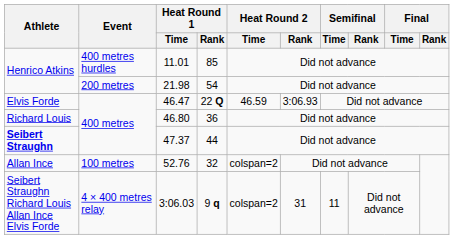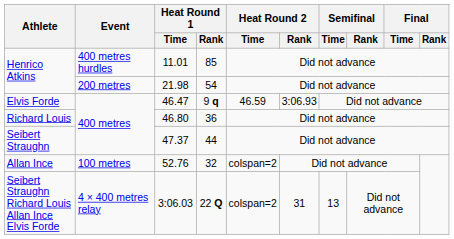(212, 102) 22 Q -> (211, 102) 9 q
(30, 141) bold -> (28, 141) normal
(212, 203) 9 q -> (211, 203) 22 Q
(334, 203) 11 -> (333, 203) 13
